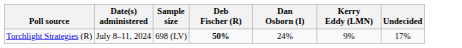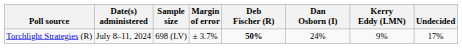+ column: (205, 17)
